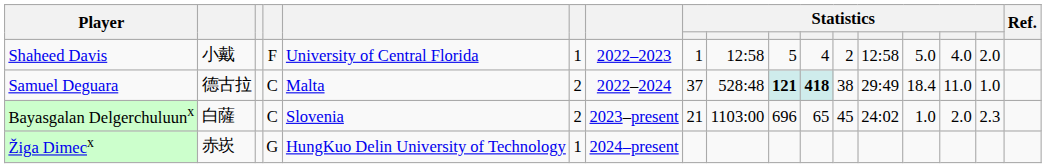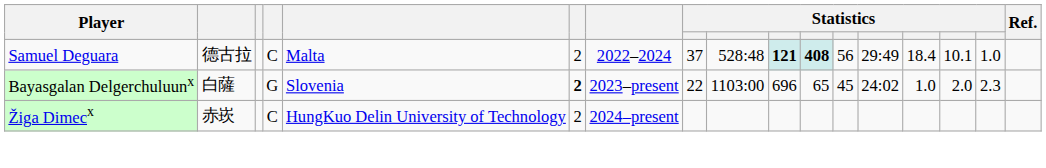- row: (58, 54)
(817, 85) 418 -> (817, 54) 408
(845, 85) 38 -> (845, 54) 56
(958, 85) 11.0 -> (958, 54) 10.1
(272, 116) C -> (272, 85) G
(578, 116) normal -> (578, 85) bold
(695, 116) 21 -> (695, 85) 22
(272, 146) G -> (272, 116) C
(578, 146) 1 -> (578, 116) 2
